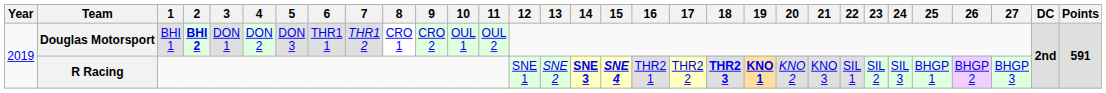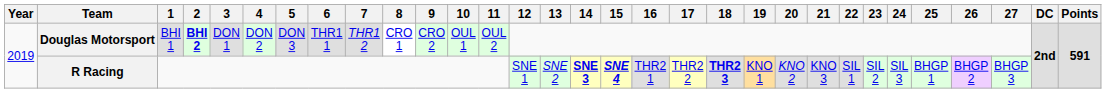(760, 72) bold -> (760, 72) normal
